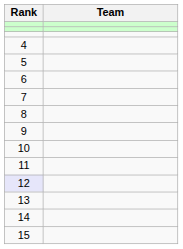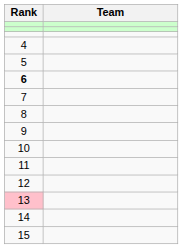(24, 79) normal -> (24, 79) bold
(24, 183) lavender background -> (24, 183) no background
(24, 200) no background -> (24, 200) pink background
